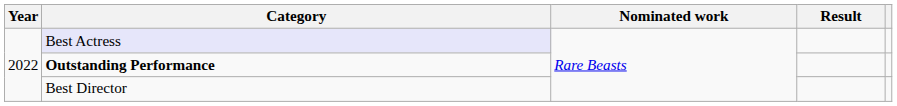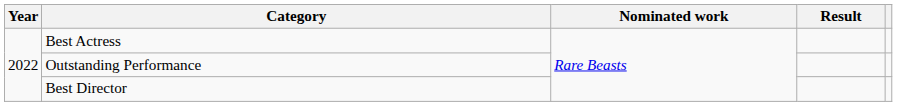(83, 40) lavender background -> (83, 40) no background
(130, 64) bold -> (123, 64) normal
